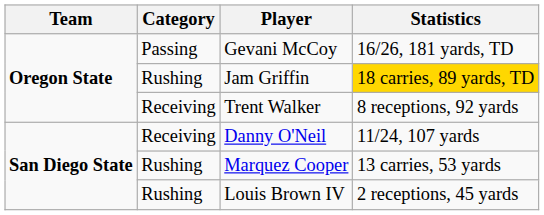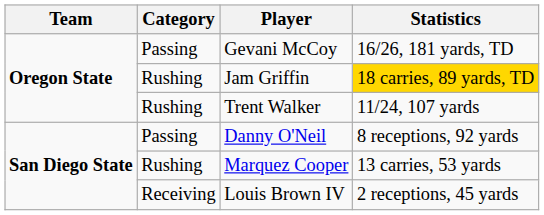(178, 107) Receiving -> (172, 107) Rushing
(438, 107) 8 receptions, 92 yards -> (418, 107) 11/24, 107 yards
(178, 136) Receiving -> (169, 136) Passing
(418, 136) 11/24, 107 yards -> (438, 136) 8 receptions, 92 yards
(172, 194) Rushing -> (178, 194) Receiving
